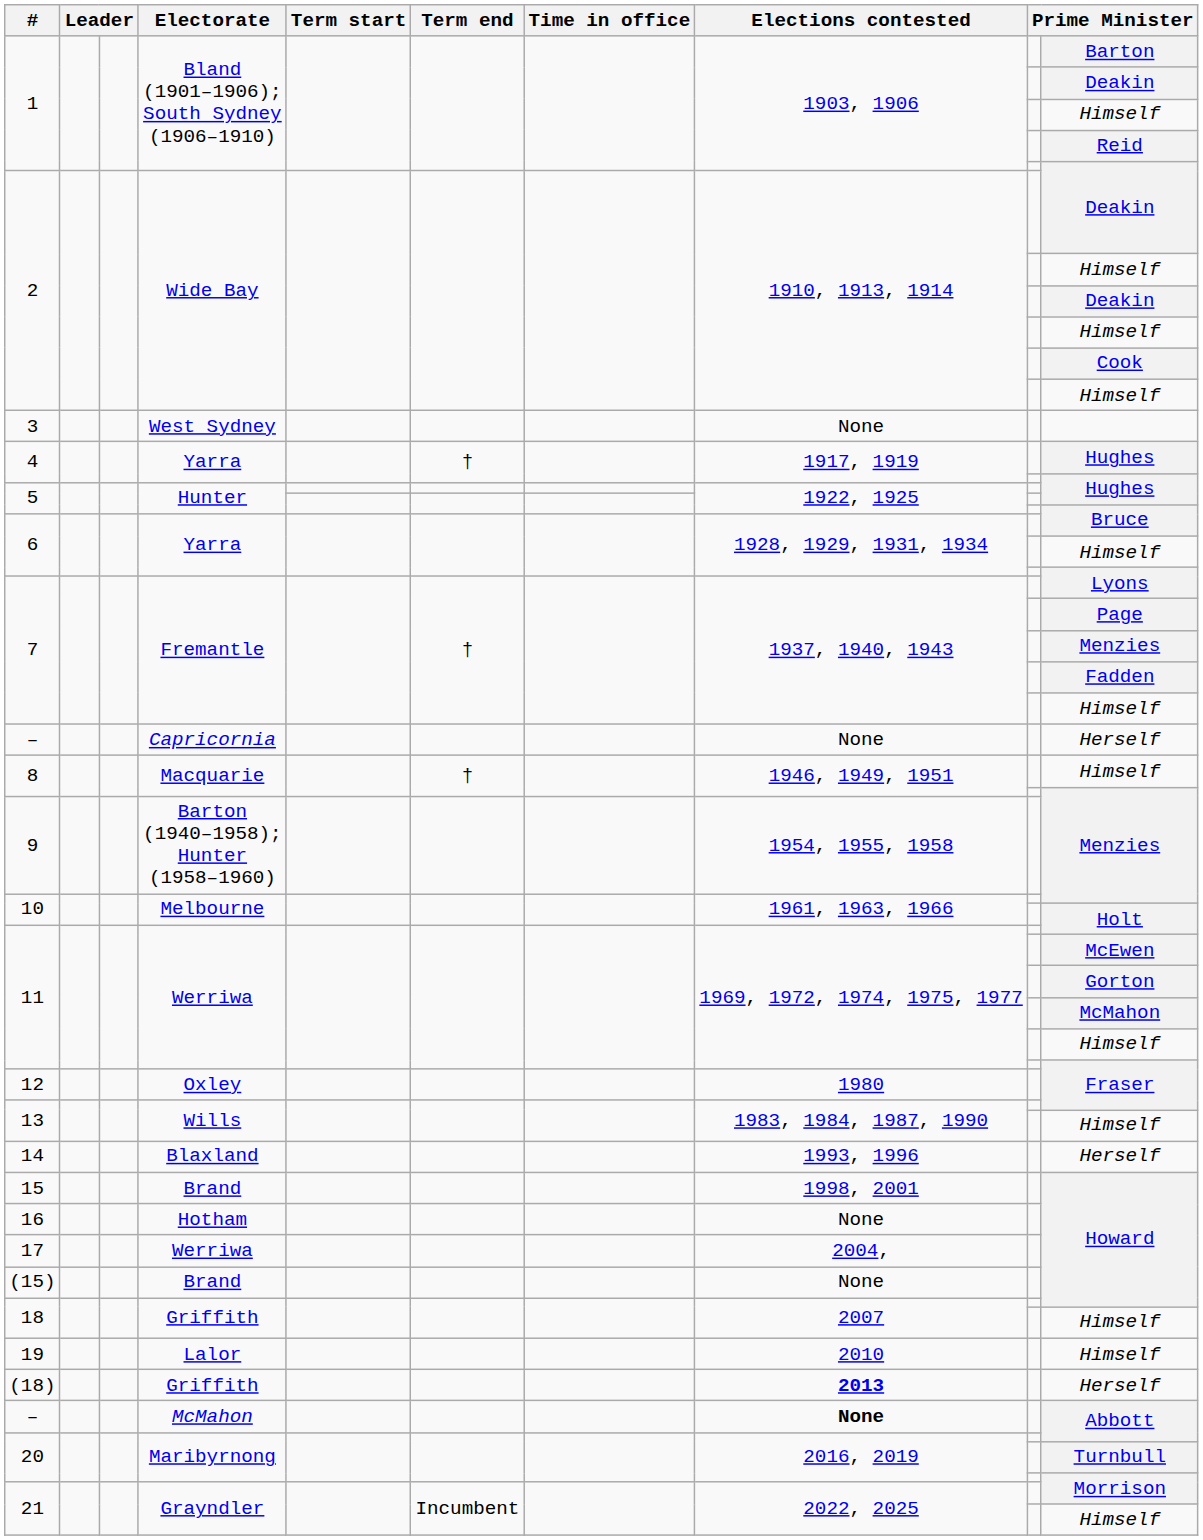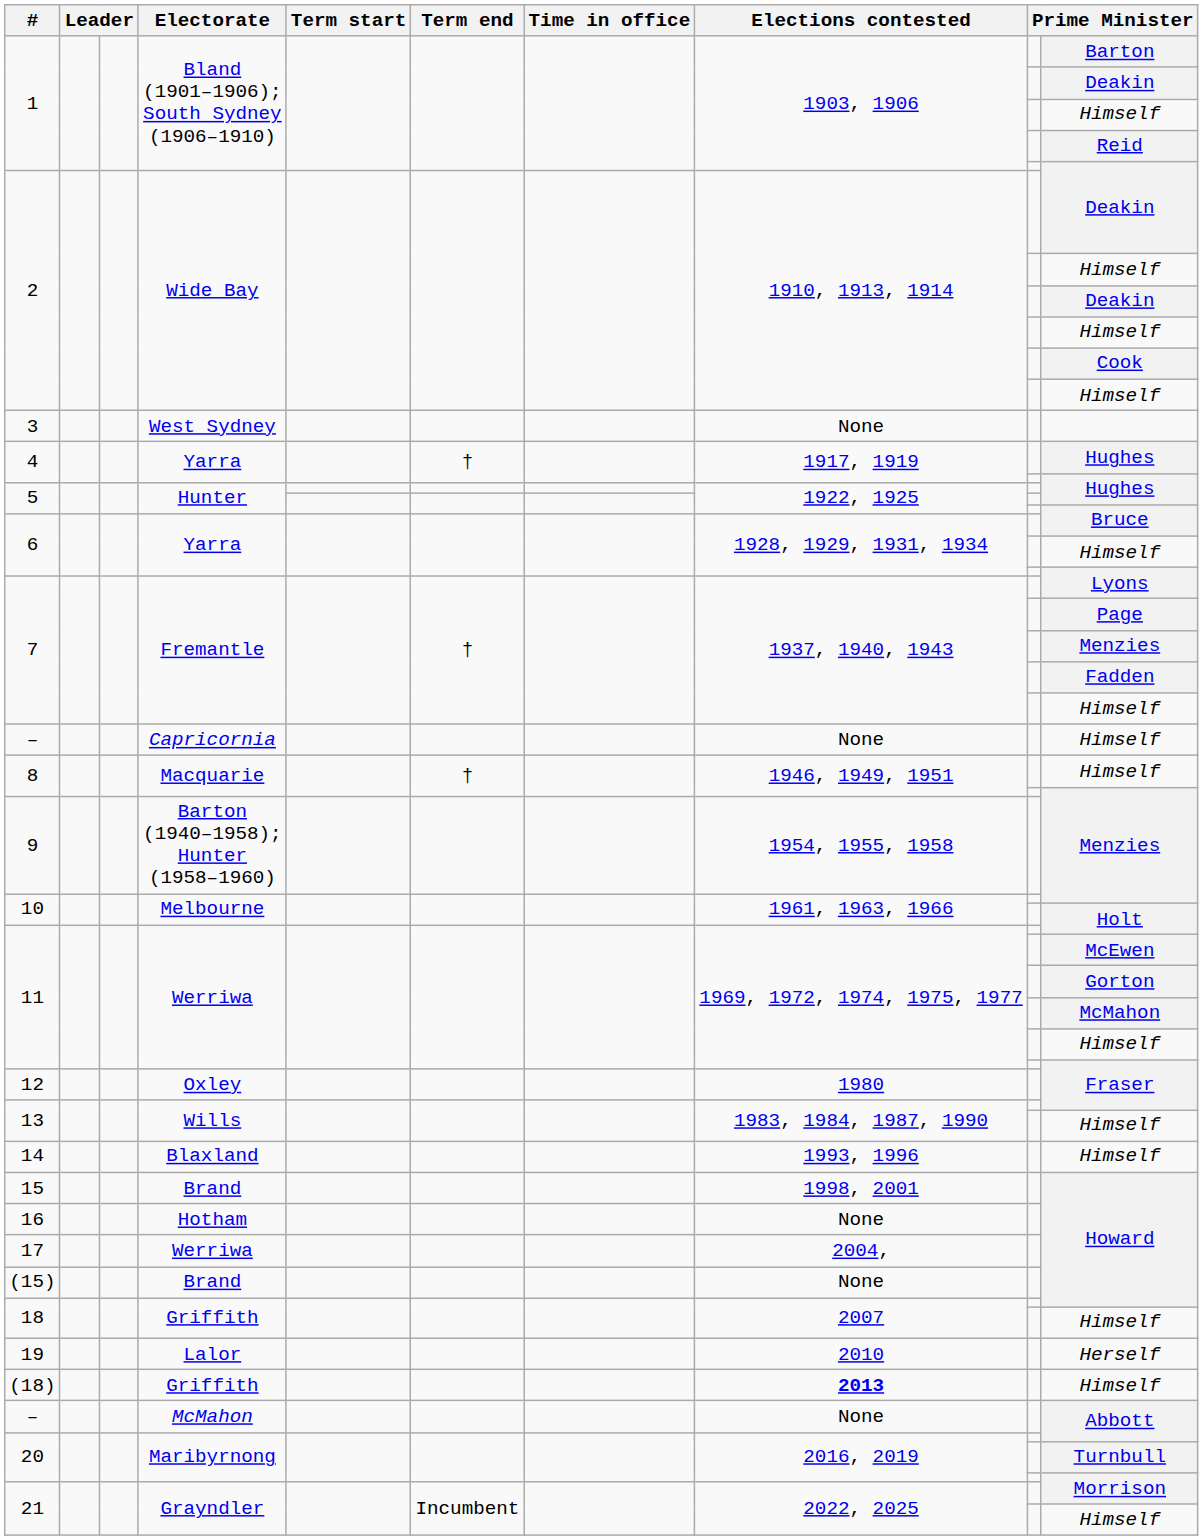(1120, 740) Herself -> (1120, 740) Himself
(1120, 1157) Herself -> (1120, 1157) Himself
(1120, 1354) Himself -> (1120, 1354) Herself
(1120, 1385) Herself -> (1120, 1385) Himself
(861, 1417) bold -> (861, 1417) normal
